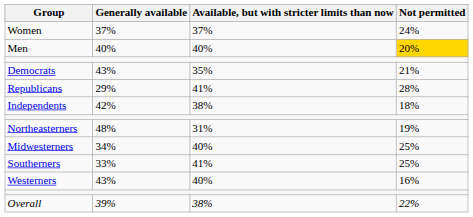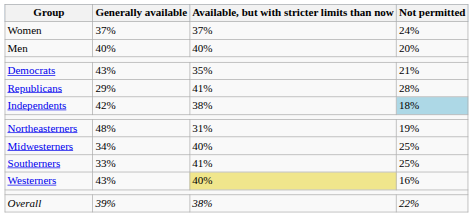(409, 48) gold background -> (409, 48) no background
(409, 105) no background -> (409, 105) lightblue background
(202, 181) no background -> (202, 181) khaki background
